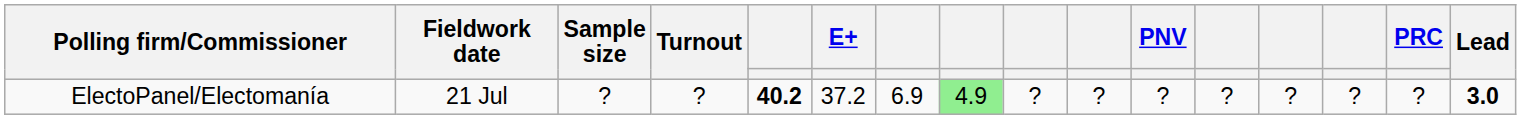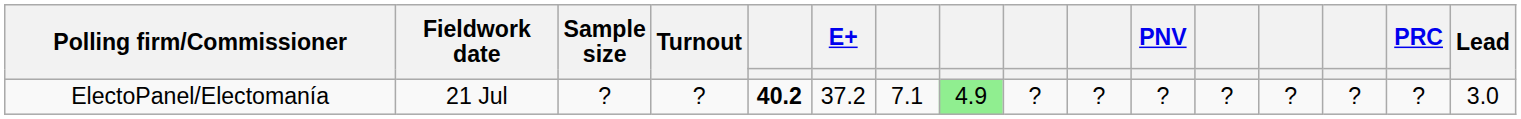(907, 96) 6.9 -> (907, 96) 7.1
(1483, 96) bold -> (1483, 96) normal
